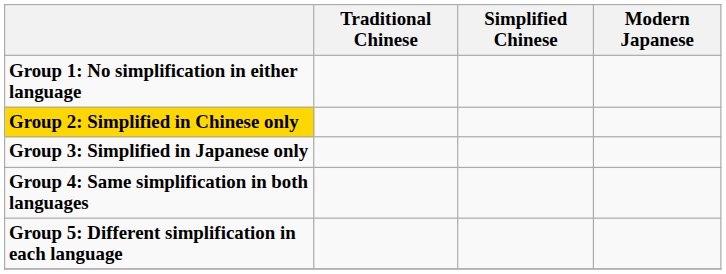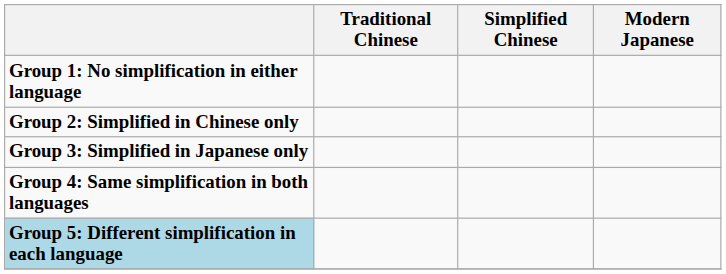(154, 121) gold background -> (154, 121) no background
(152, 243) no background -> (152, 243) lightblue background
